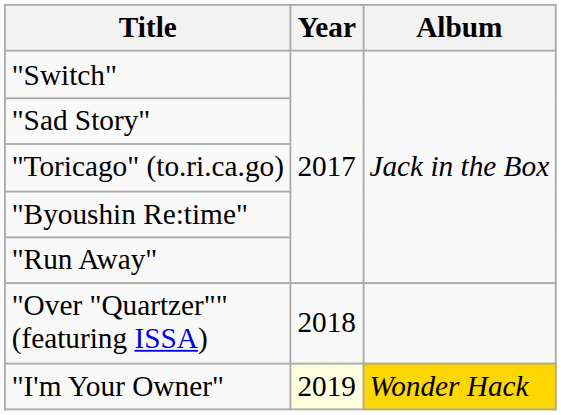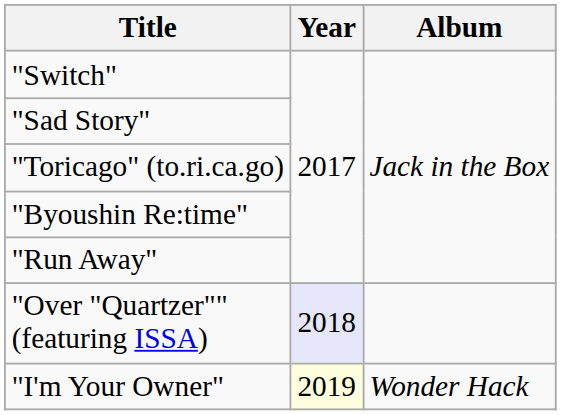(327, 322) no background -> (327, 322) lavender background
(449, 385) gold background -> (449, 385) no background
